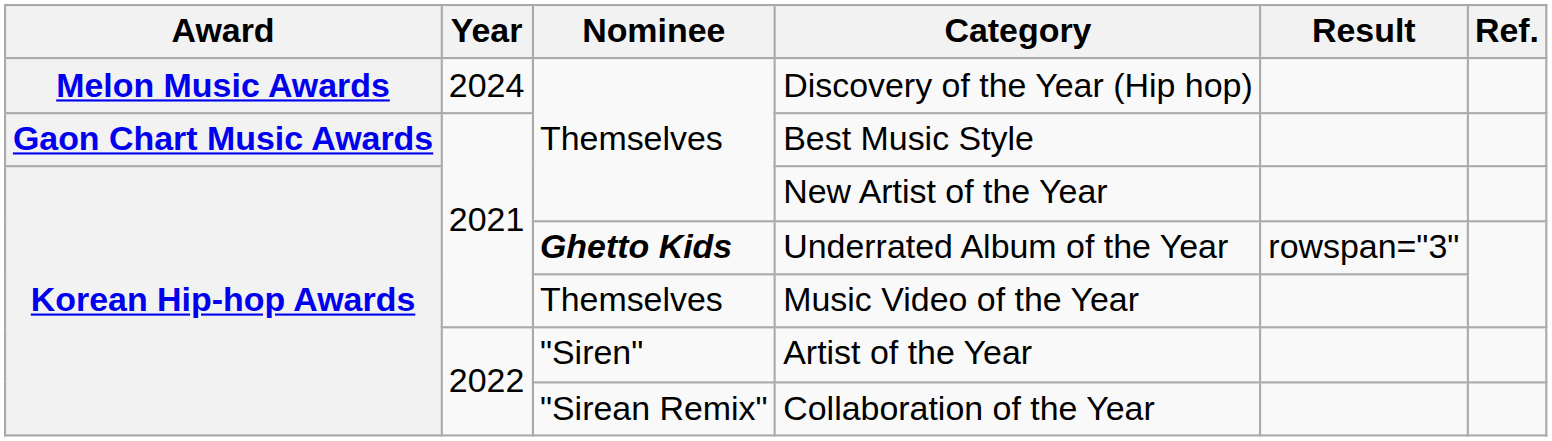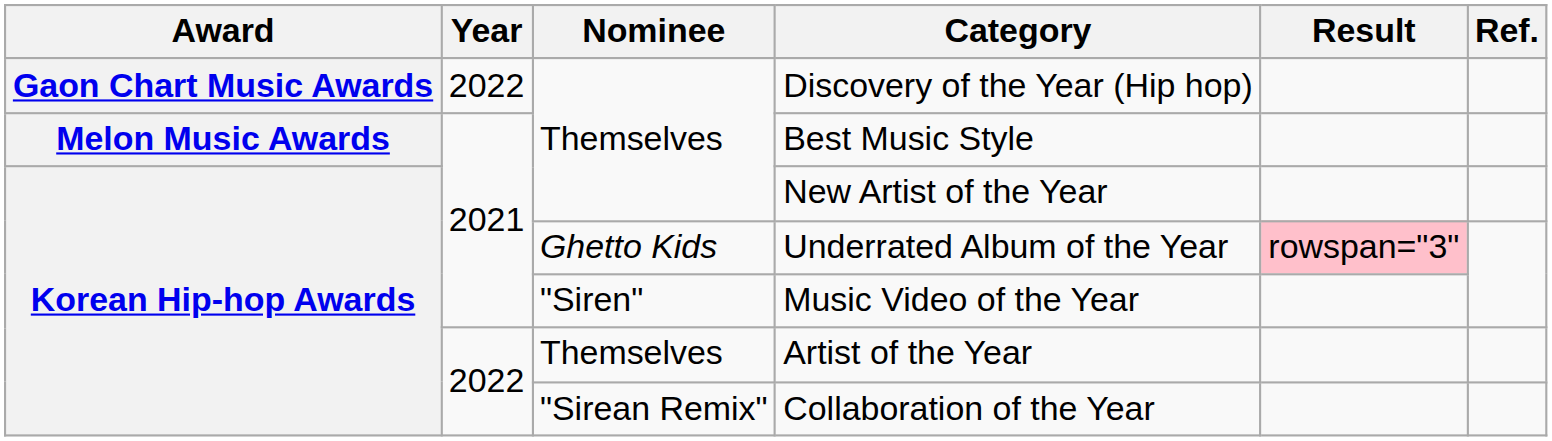(223, 85) Melon Music Awards -> (223, 85) Gaon Chart Music Awards
(487, 85) 2024 -> (487, 85) 2022
(223, 138) Gaon Chart Music Awards -> (223, 138) Melon Music Awards
(636, 246) bold -> (629, 246) normal
(1364, 246) no background -> (1364, 246) pink background
(631, 300) Themselves -> (592, 300) "Siren"
(592, 354) "Siren" -> (631, 354) Themselves
